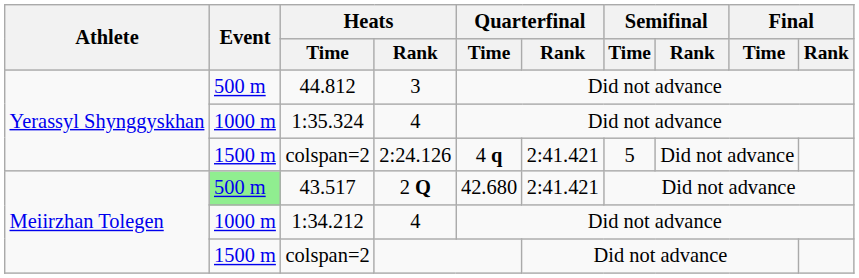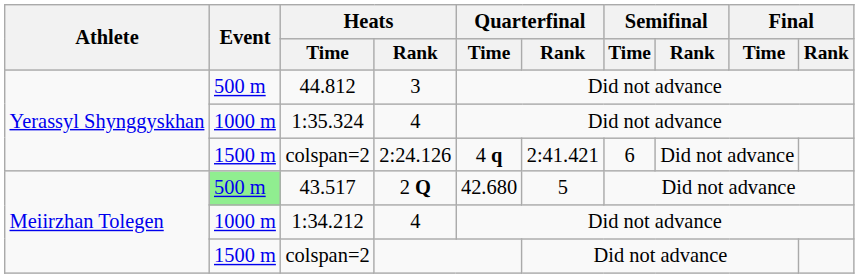(630, 154) 5 -> (630, 154) 6
(563, 188) 2:41.421 -> (563, 188) 5
